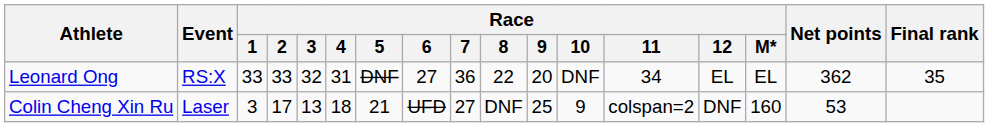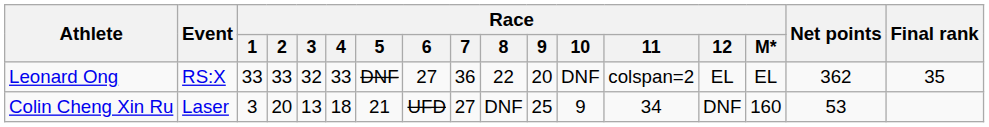(341, 77) 31 -> (341, 77) 33
(651, 77) 34 -> (651, 77) colspan=2
(282, 107) 17 -> (282, 107) 20
(651, 107) colspan=2 -> (651, 107) 34
